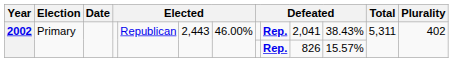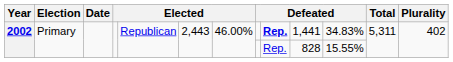(307, 31) 2,041 -> (307, 31) 1,441
(345, 31) 38.43% -> (345, 31) 34.83%
(275, 48) bold -> (275, 48) normal
(311, 48) 826 -> (311, 48) 828
(345, 48) 15.57% -> (345, 48) 15.55%
